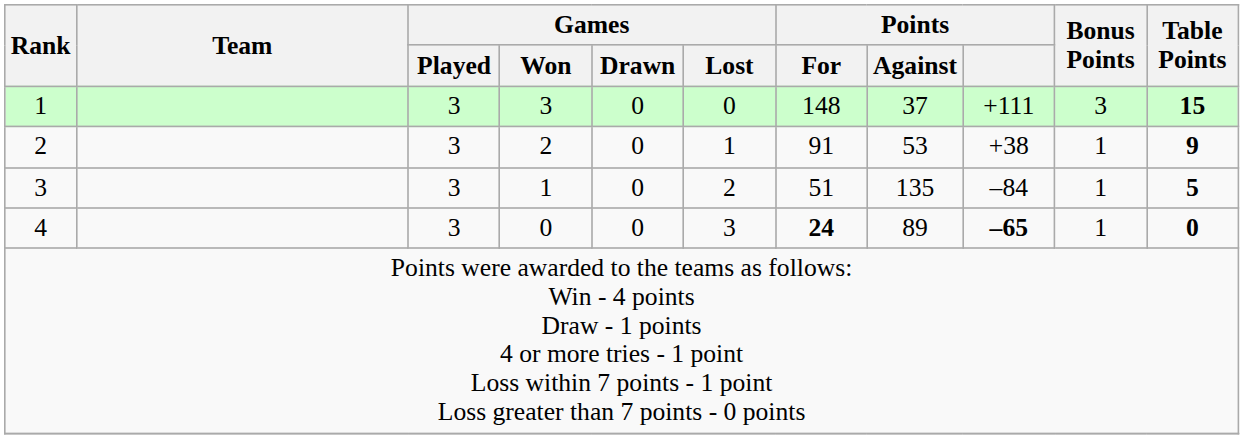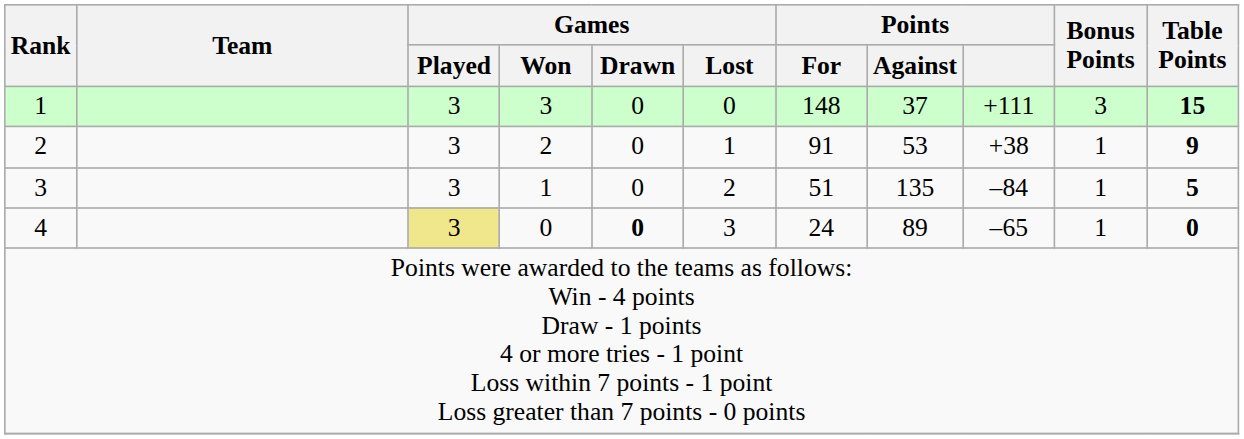(454, 227) no background -> (454, 227) khaki background
(638, 227) normal -> (638, 227) bold
(821, 227) bold -> (821, 227) normal
(1009, 227) bold -> (1009, 227) normal
